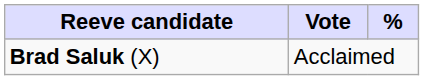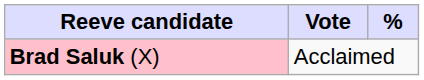(85, 56) no background -> (85, 56) pink background
